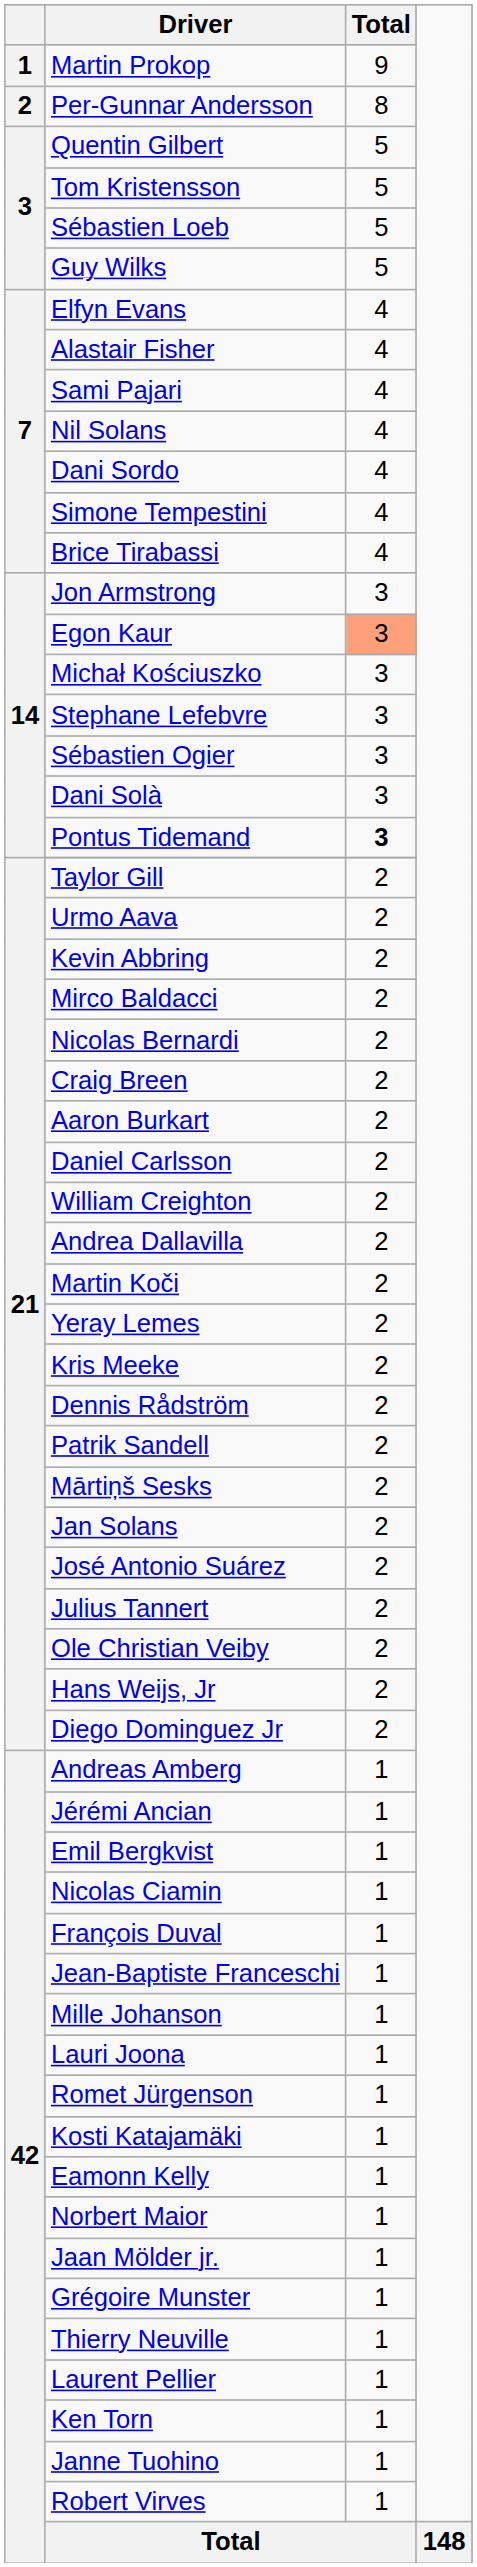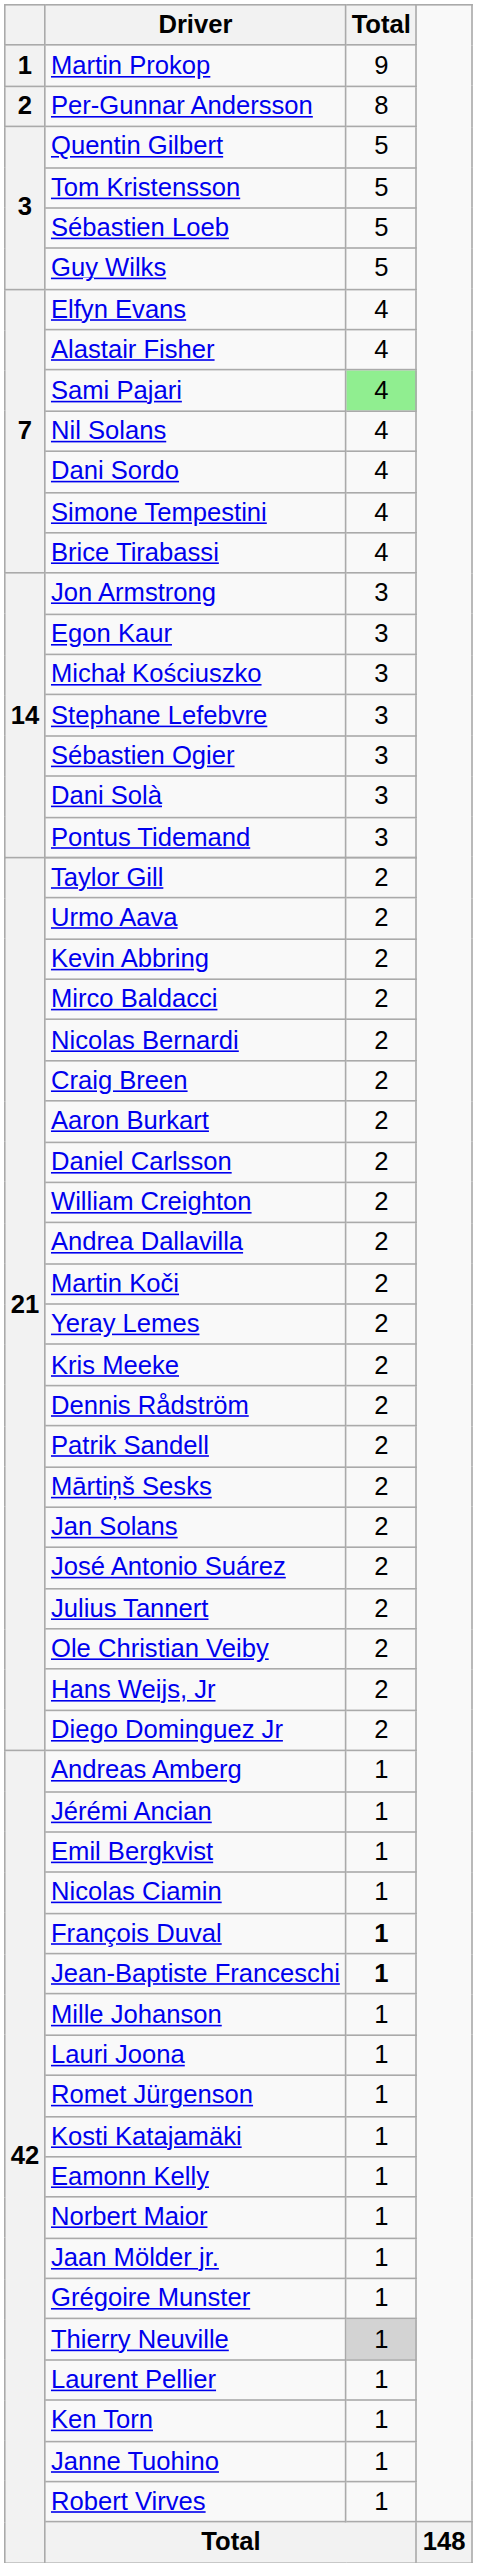(381, 390) no background -> (381, 390) lightgreen background
(381, 633) lightsalmon background -> (381, 633) no background
(381, 836) bold -> (381, 836) normal
(381, 1932) normal -> (381, 1932) bold
(381, 1973) normal -> (381, 1973) bold
(381, 2339) no background -> (381, 2339) lightgrey background
